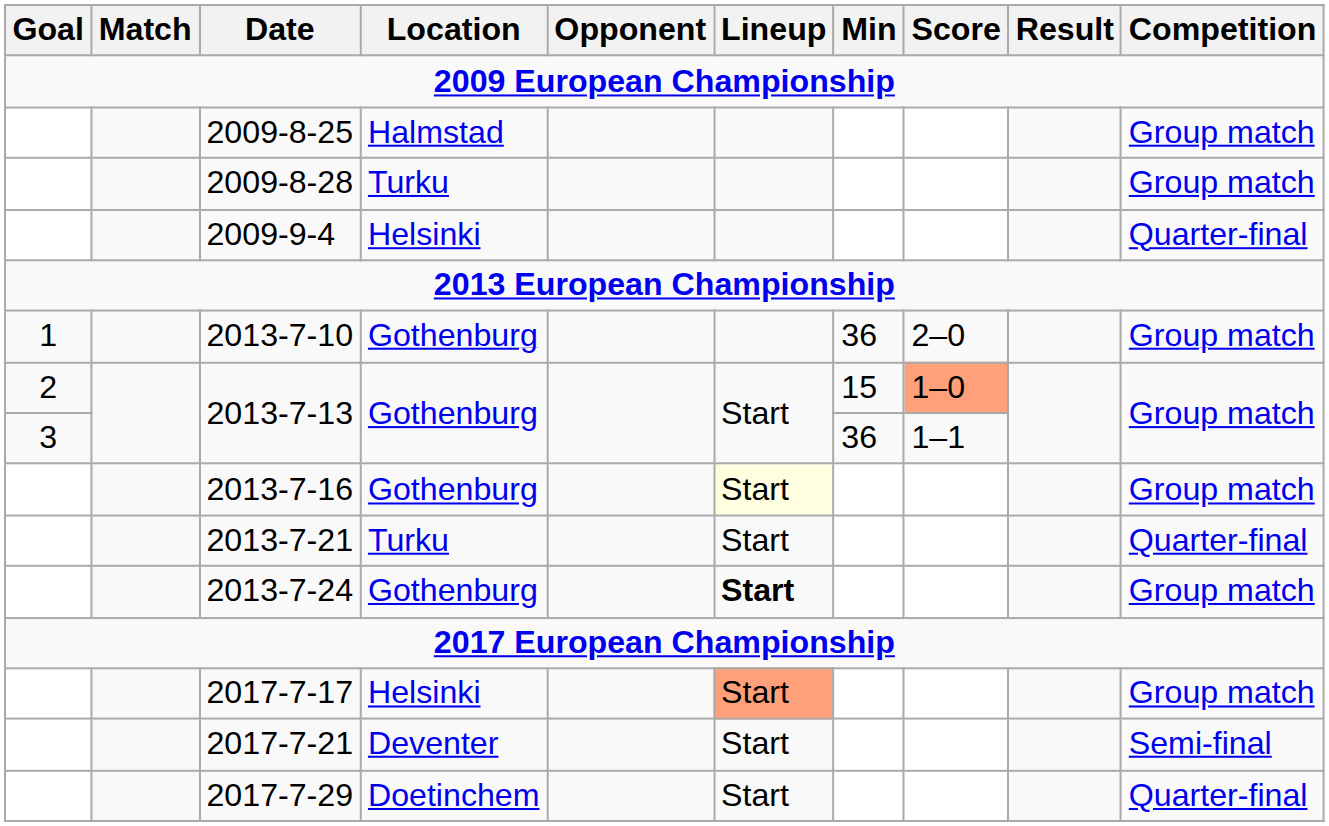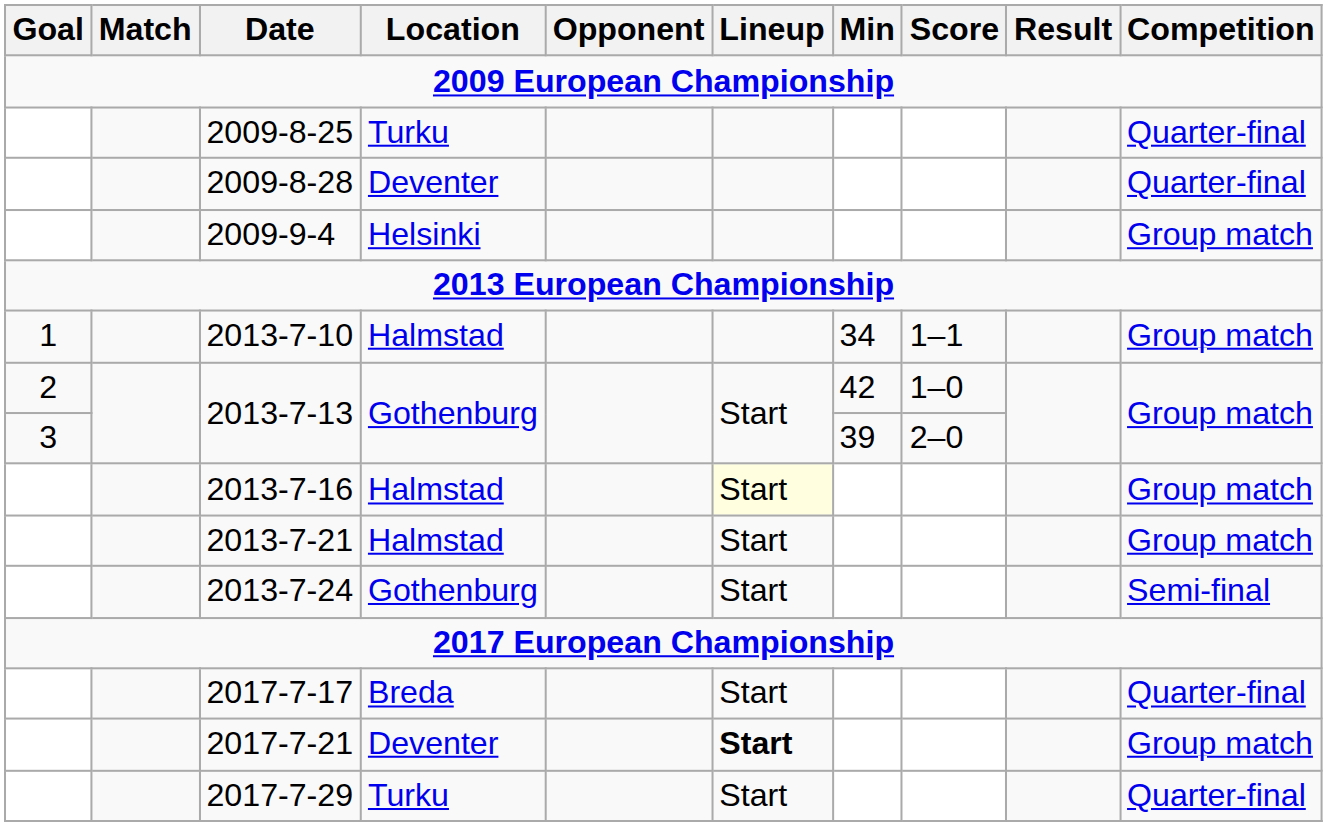(436, 132) Halmstad -> (408, 132) Turku
(1222, 132) Group match -> (1216, 132) Quarter-final
(408, 183) Turku -> (433, 183) Deventer
(1222, 183) Group match -> (1216, 183) Quarter-final
(1218, 234) Quarter-final -> (1220, 234) Group match
(453, 336) Gothenburg -> (436, 336) Halmstad
(859, 336) 36 -> (857, 336) 34
(938, 336) 2–0 -> (937, 336) 1–1
(859, 387) 15 -> (857, 387) 42
(938, 387) lightsalmon background -> (937, 387) no background
(859, 438) 36 -> (857, 438) 39
(938, 438) 1–1 -> (937, 438) 2–0
(453, 489) Gothenburg -> (436, 489) Halmstad
(408, 540) Turku -> (436, 540) Halmstad
(1218, 540) Quarter-final -> (1220, 540) Group match
(758, 591) bold -> (753, 591) normal
(1222, 591) Group match -> (1199, 591) Semi-final
(424, 693) Helsinki -> (411, 693) Breda
(755, 693) lightsalmon background -> (753, 693) no background
(1222, 693) Group match -> (1216, 693) Quarter-final
(755, 744) normal -> (756, 744) bold
(1200, 744) Semi-final -> (1220, 744) Group match
(454, 795) Doetinchem -> (408, 795) Turku
